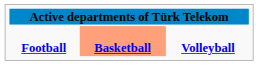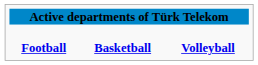(123, 48) lightsalmon background -> (123, 48) no background
